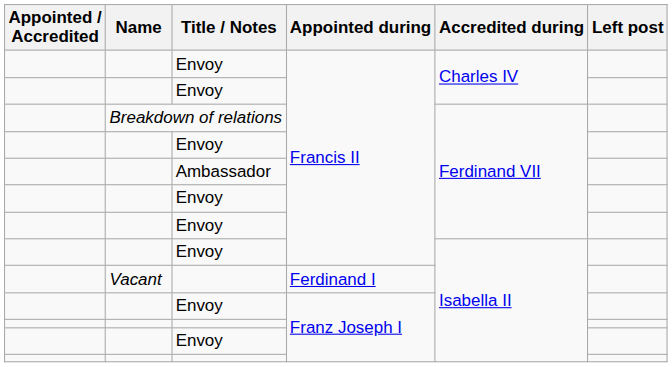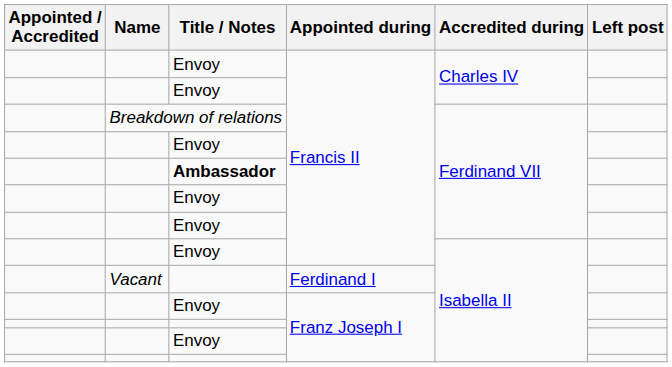(223, 171) normal -> (224, 171) bold
